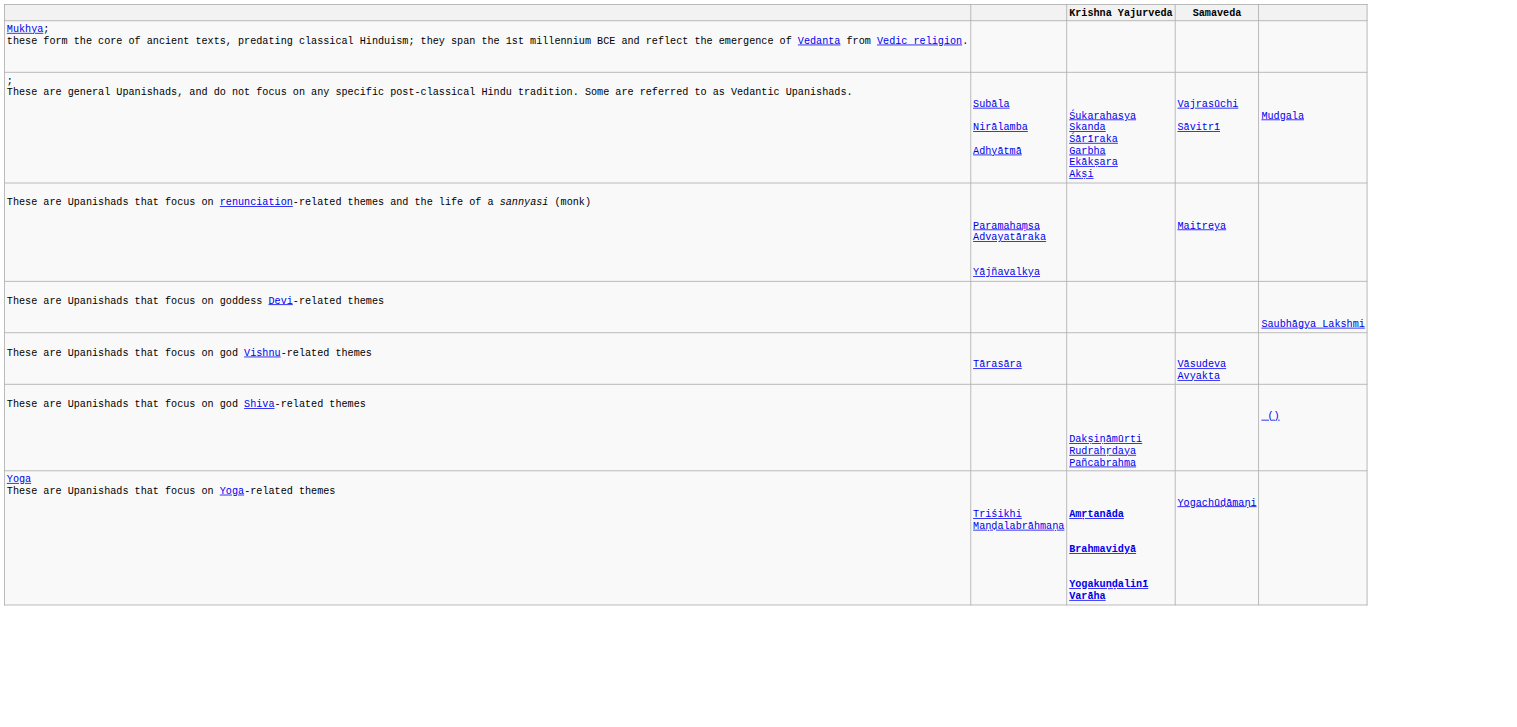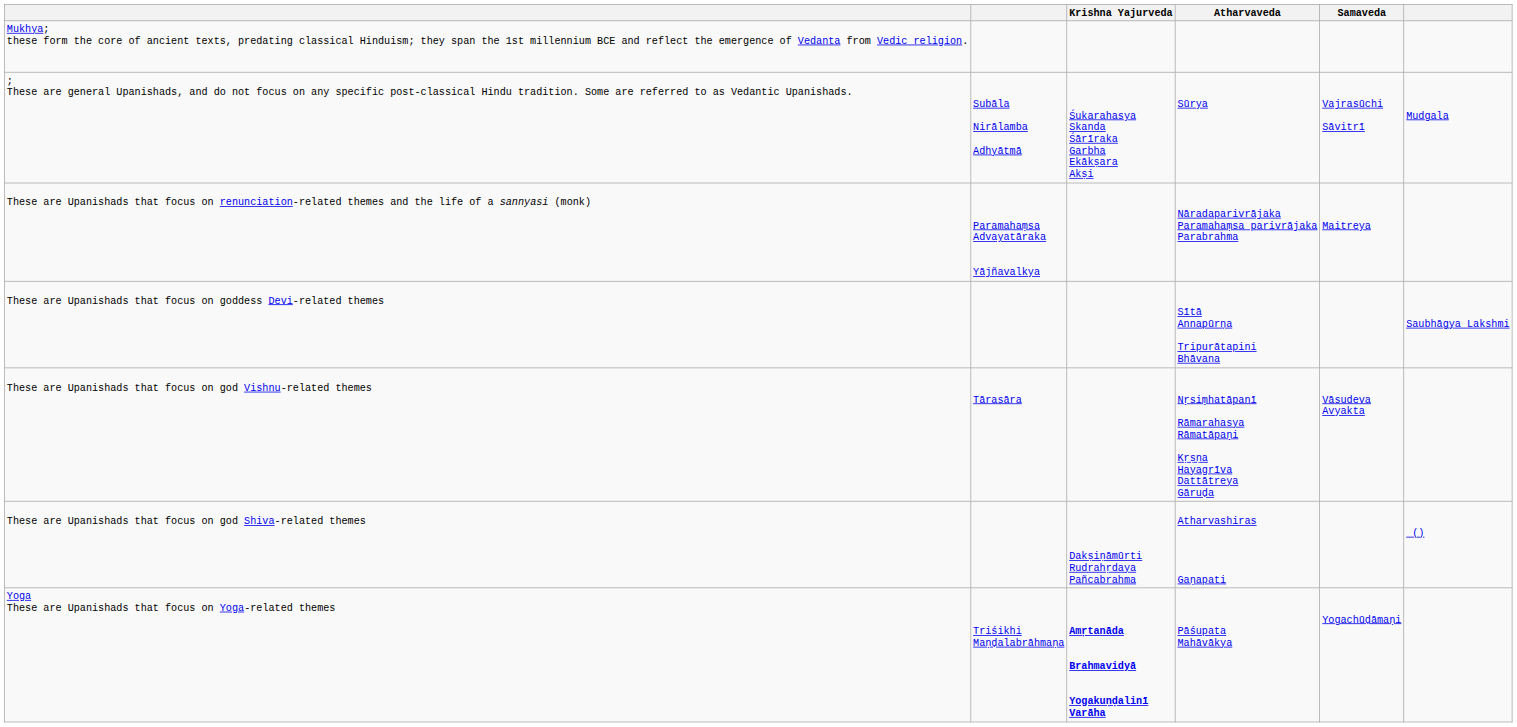+ column: (1247, 13)
